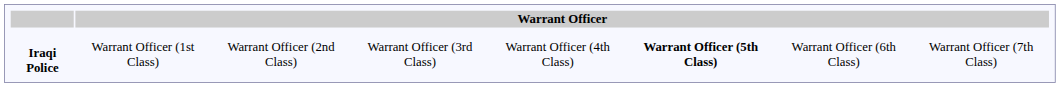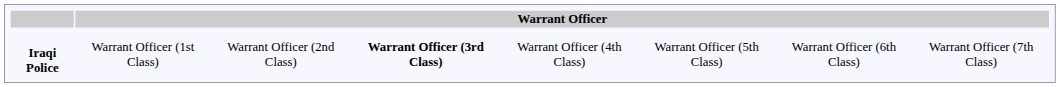(420, 54) normal -> (426, 54) bold
(701, 54) bold -> (707, 54) normal
